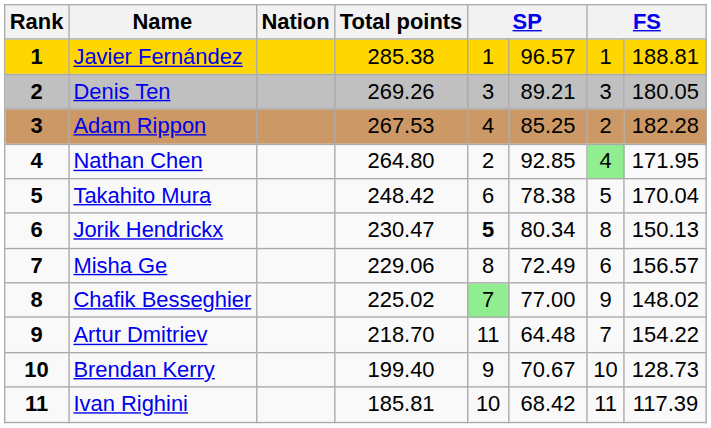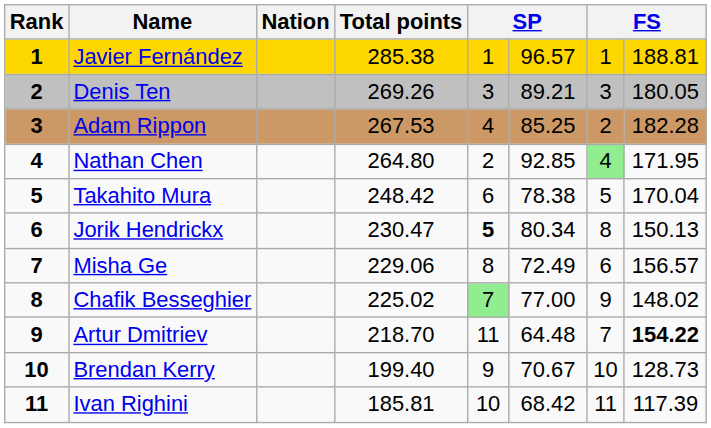(665, 334) normal -> (665, 334) bold
